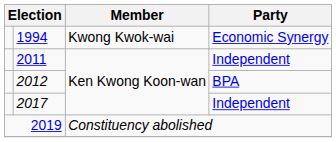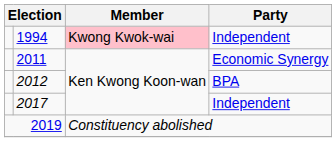(121, 37) no background -> (121, 37) pink background
(270, 37) Economic Synergy -> (251, 37) Independent
(251, 59) Independent -> (270, 59) Economic Synergy
